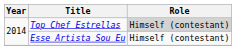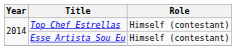(180, 25) lightgrey background -> (180, 25) no background
